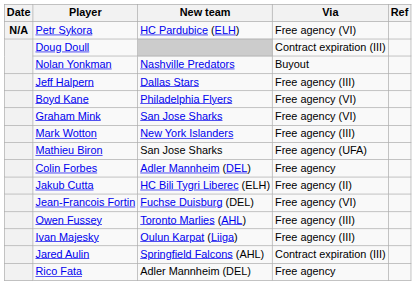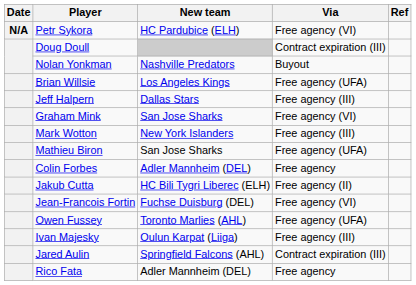+ row: (65, 82)
- row: (62, 99)
(315, 220) Free agency (III) -> (321, 220) Free agency (UFA)
